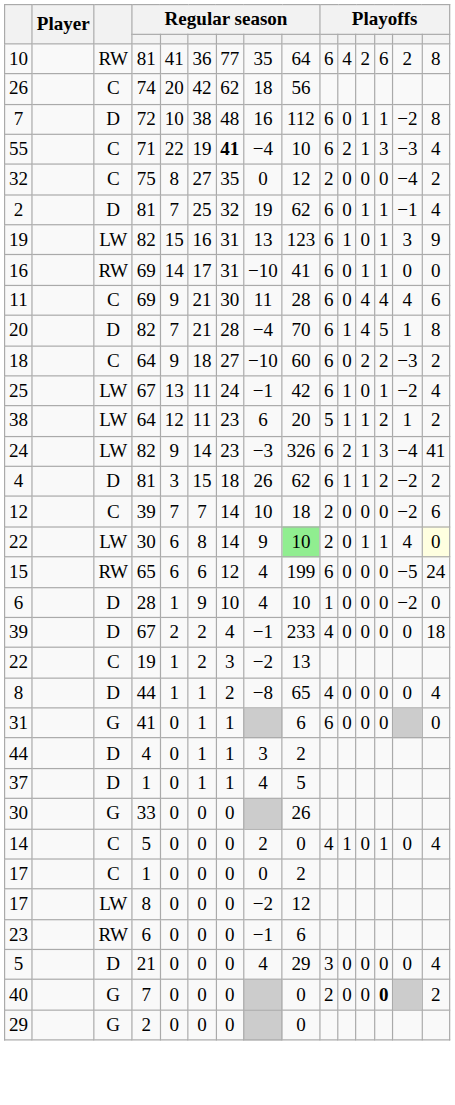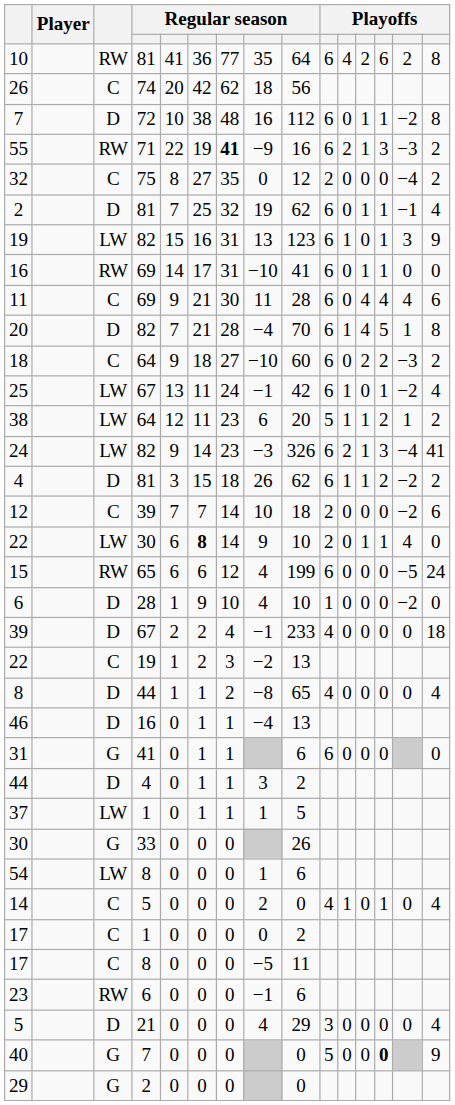(113, 149) C -> (113, 149) RW
(263, 149) −4 -> (263, 149) −9
(301, 149) 10 -> (301, 149) 16
(436, 149) 4 -> (436, 149) 2
(202, 541) normal -> (202, 541) bold
(301, 541) lightgreen background -> (301, 541) no background
(436, 541) lightyellow background -> (436, 541) no background
+ row: (19, 722)
(113, 783) D -> (113, 813) LW
(263, 783) 4 -> (263, 813) 1
+ row: (19, 873)
(113, 904) LW -> (113, 964) C
(263, 904) −2 -> (263, 964) −5
(301, 904) 12 -> (301, 964) 11
(329, 994) 2 -> (329, 1055) 5
(436, 994) 2 -> (436, 1055) 9
